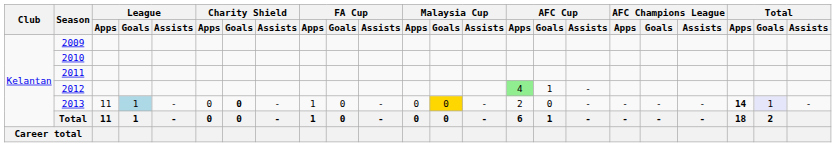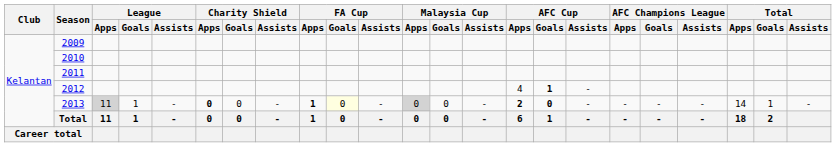(520, 88) lightgreen background -> (520, 88) no background
(550, 88) normal -> (550, 88) bold
(106, 104) no background -> (106, 104) lightgrey background
(135, 104) lightblue background -> (135, 104) no background
(209, 104) normal -> (209, 104) bold
(239, 104) bold -> (239, 104) normal
(313, 104) normal -> (313, 104) bold
(343, 104) no background -> (343, 104) lightyellow background
(416, 104) no background -> (416, 104) lightgrey background
(446, 104) gold background -> (446, 104) no background
(520, 104) normal -> (520, 104) bold
(550, 104) normal -> (550, 104) bold
(741, 104) bold -> (741, 104) normal
(770, 104) lavender background -> (770, 104) no background
